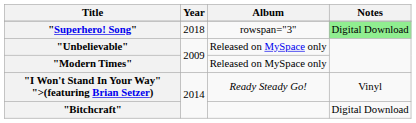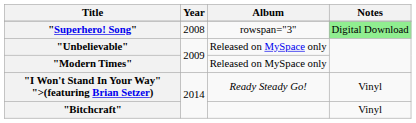(194, 30) 2018 -> (194, 30) 2008
(370, 110) Digital Download -> (370, 110) Vinyl
